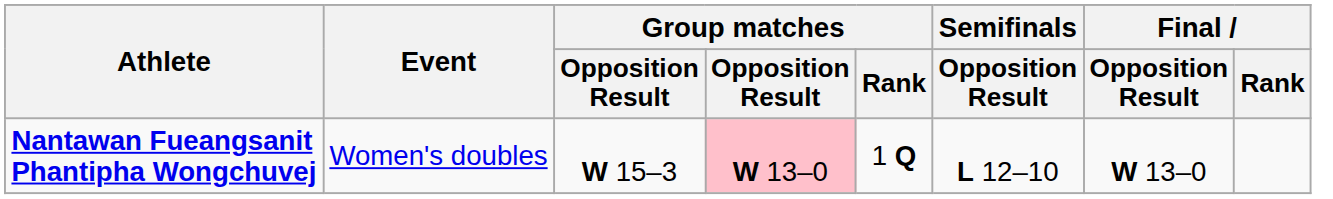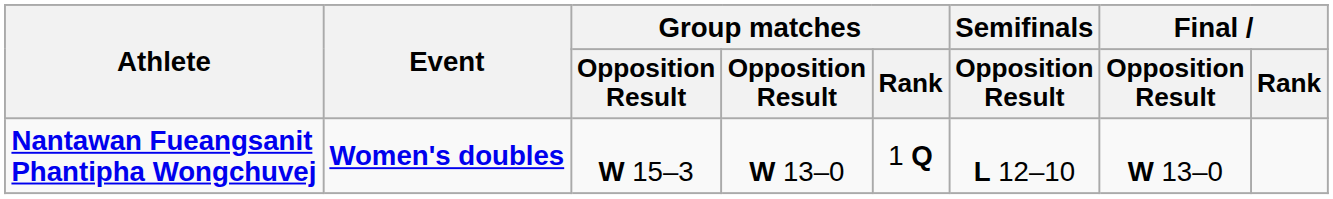(439, 156) normal -> (447, 156) bold
(780, 172) pink background -> (797, 172) no background
